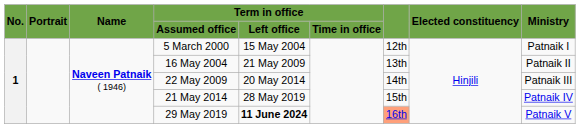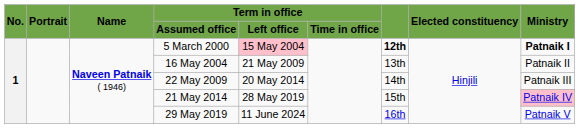(274, 47) no background -> (273, 47) pink background
(396, 47) normal -> (395, 47) bold
(548, 47) normal -> (548, 47) bold
(548, 98) no background -> (548, 98) pink background
(274, 115) bold -> (273, 115) normal
(396, 115) lightsalmon background -> (395, 115) no background
